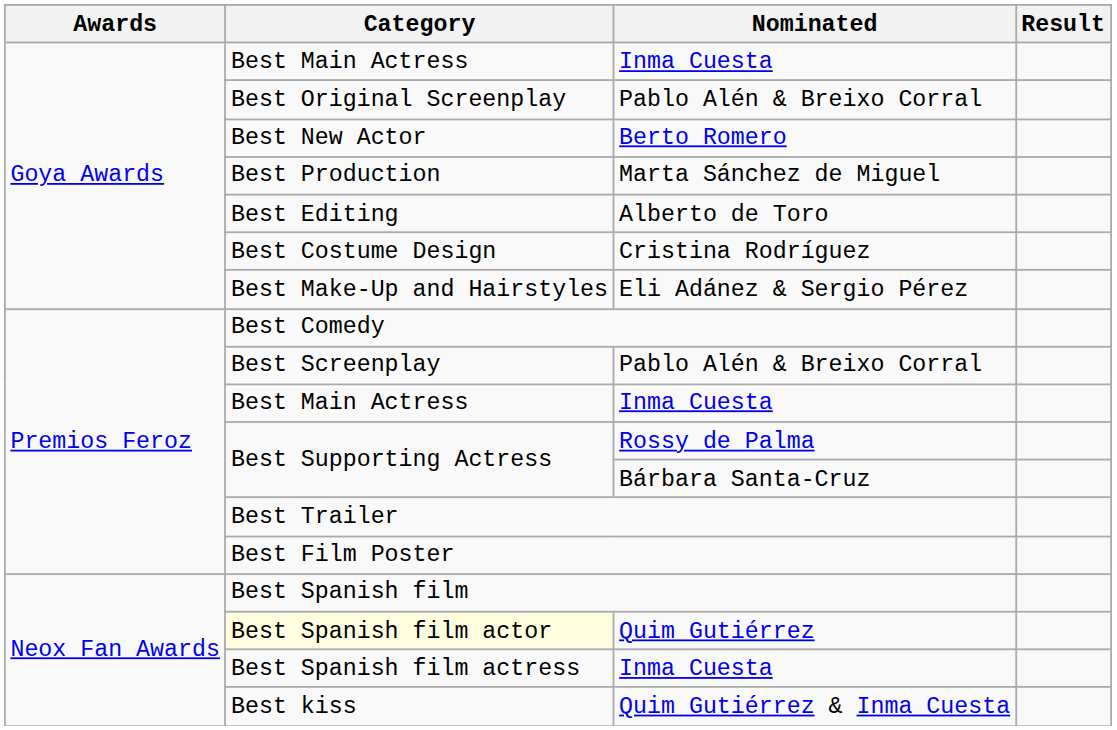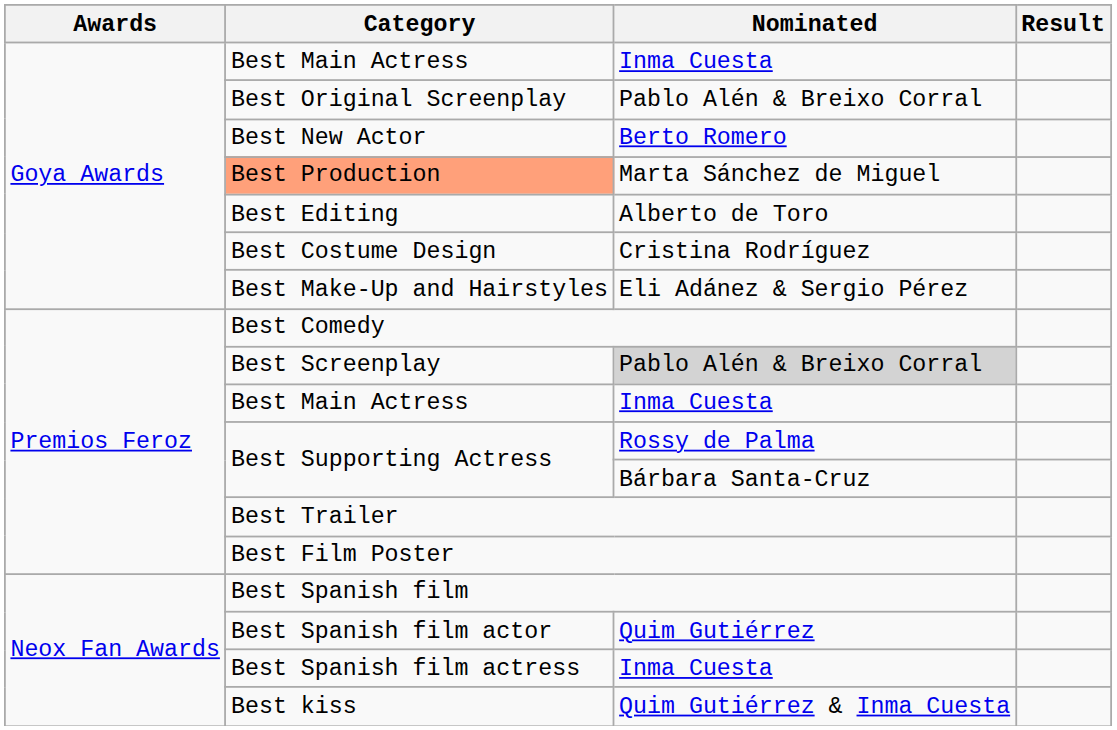(336, 176) no background -> (336, 176) lightsalmon background
(801, 365) no background -> (801, 365) lightgrey background
(392, 631) lightyellow background -> (392, 631) no background
